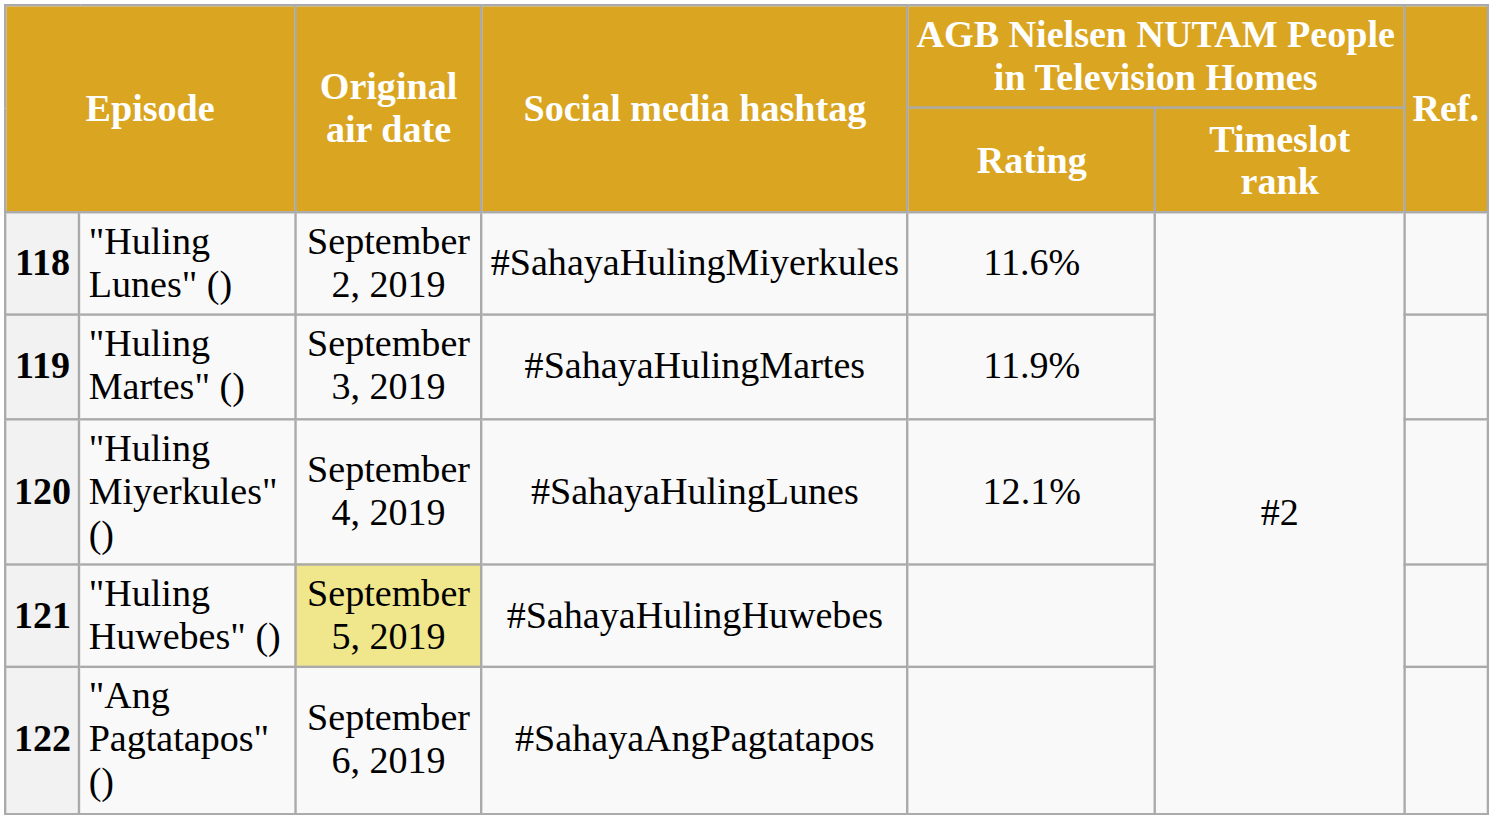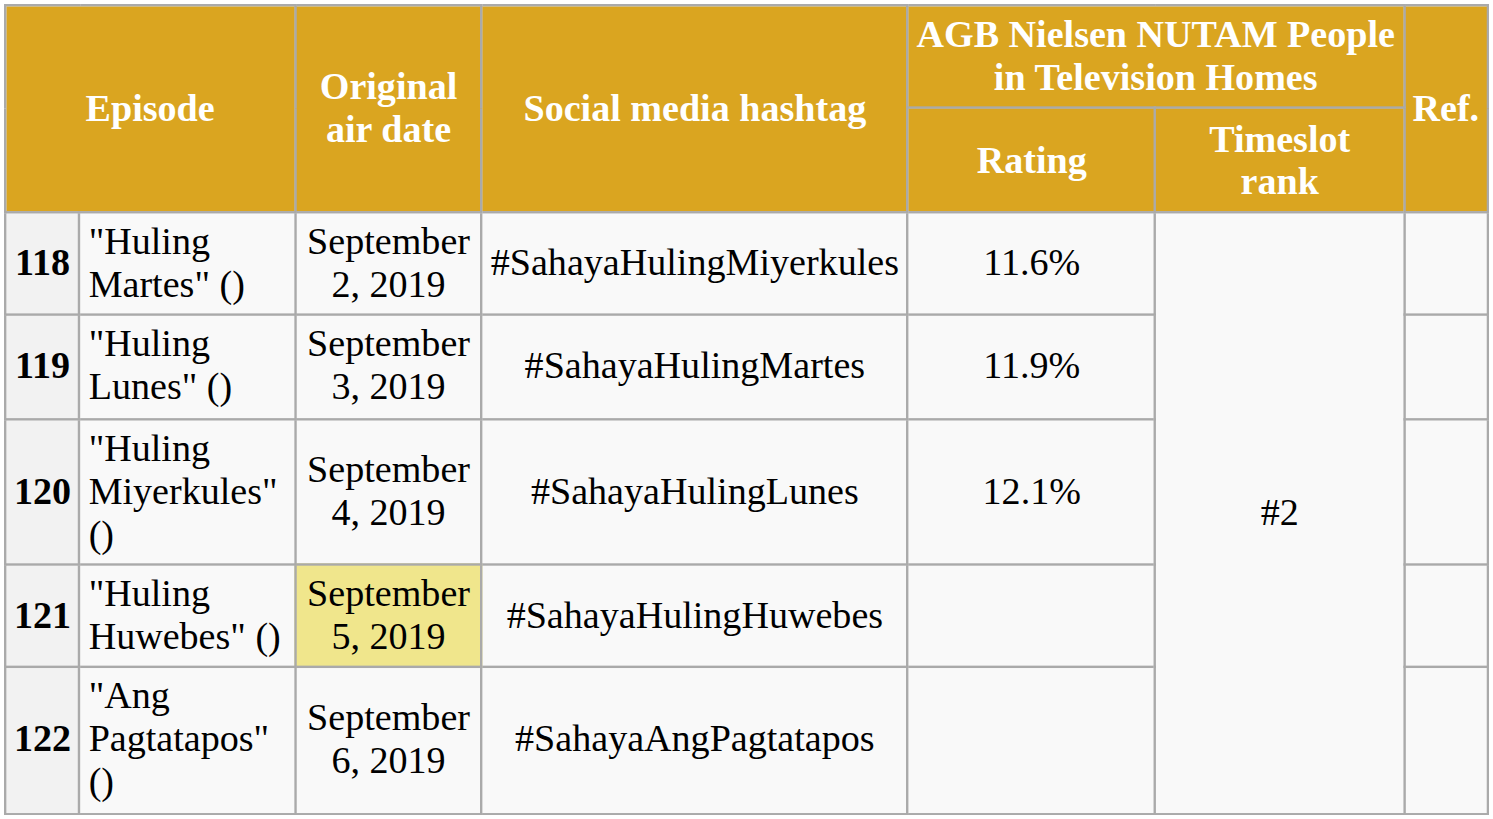(160, 262) "Huling Lunes" () -> (167, 262) "Huling Martes" ()
(167, 365) "Huling Martes" () -> (160, 365) "Huling Lunes" ()
